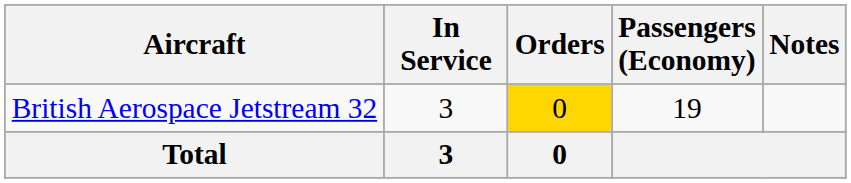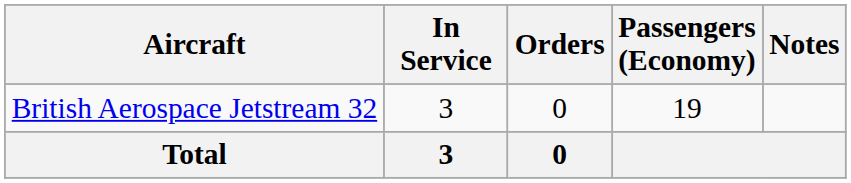(560, 107) gold background -> (560, 107) no background
